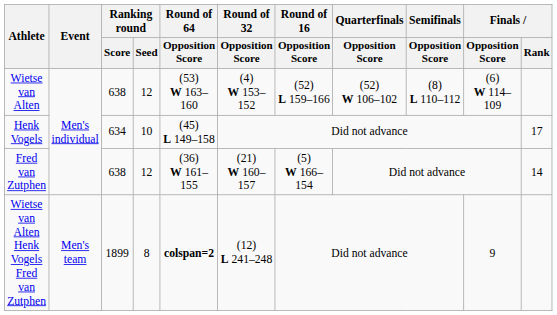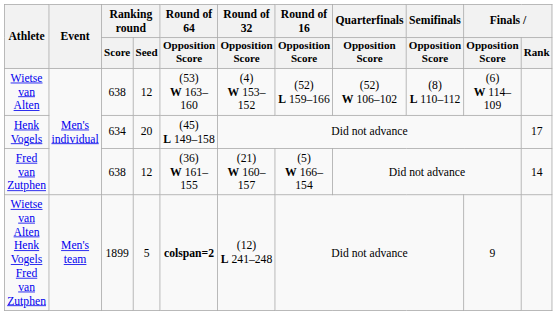(147, 132) 10 -> (147, 132) 20
(147, 253) 8 -> (147, 253) 5
